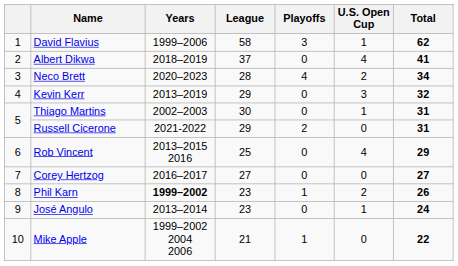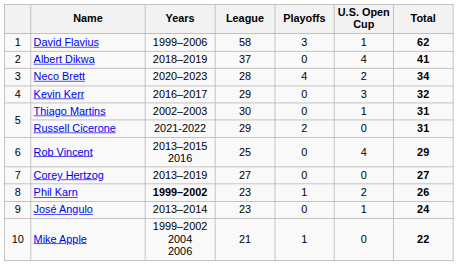(180, 94) 2013–2019 -> (180, 94) 2016–2017
(180, 175) 2016–2017 -> (180, 175) 2013–2019
